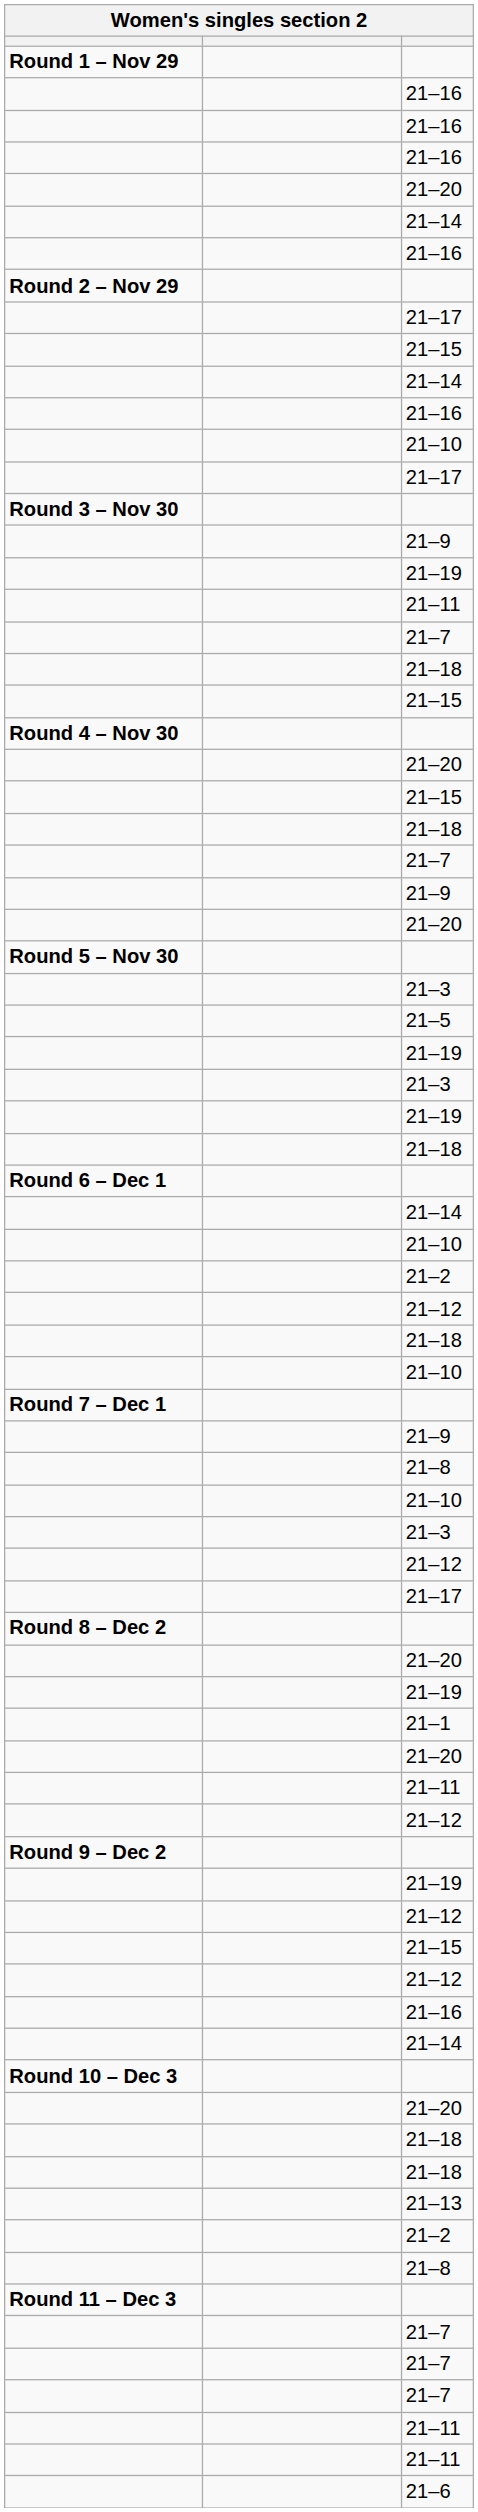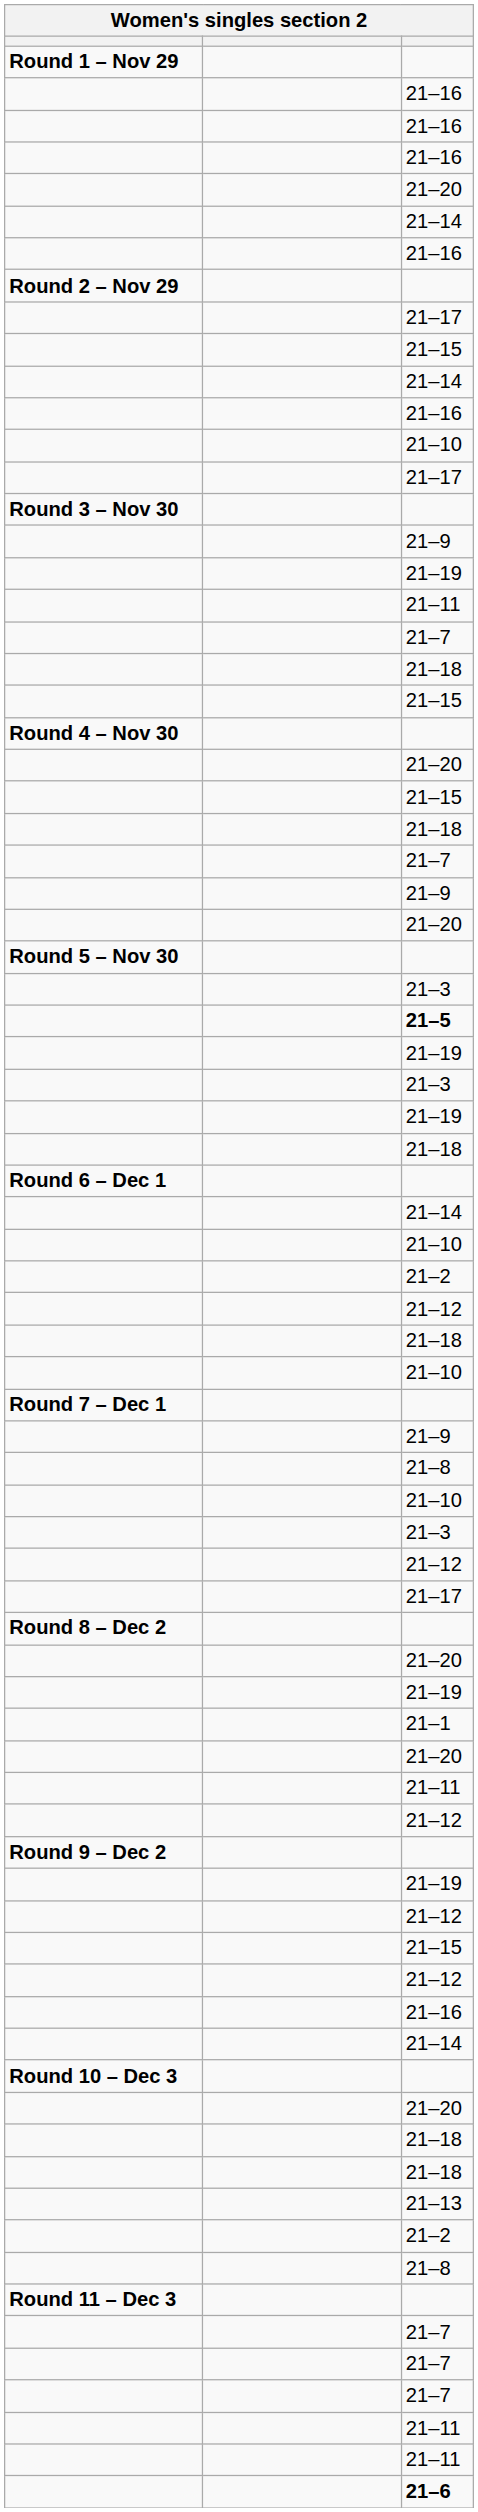(428, 1020) normal -> (428, 1020) bold
(428, 2491) normal -> (428, 2491) bold
